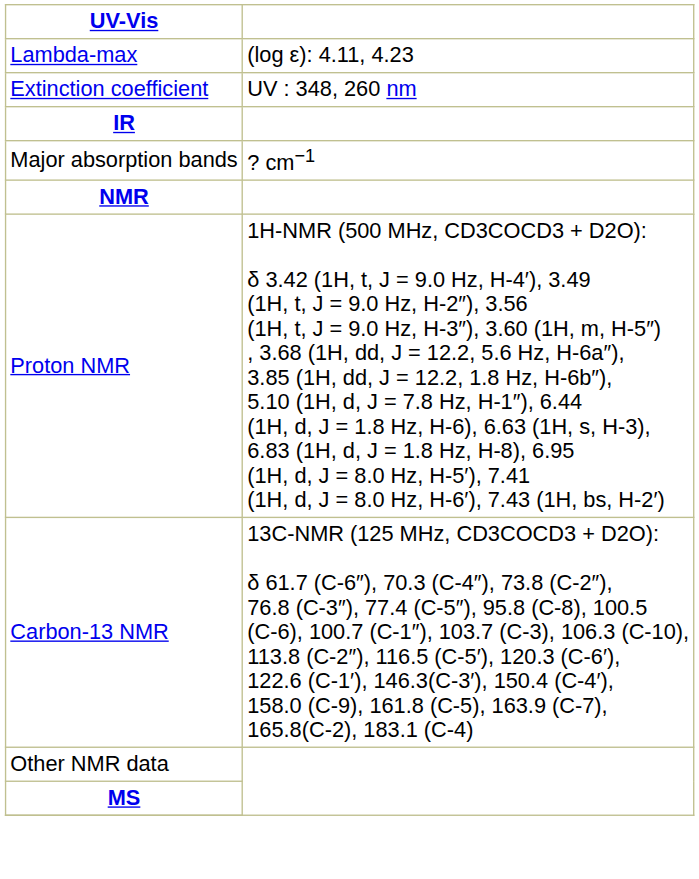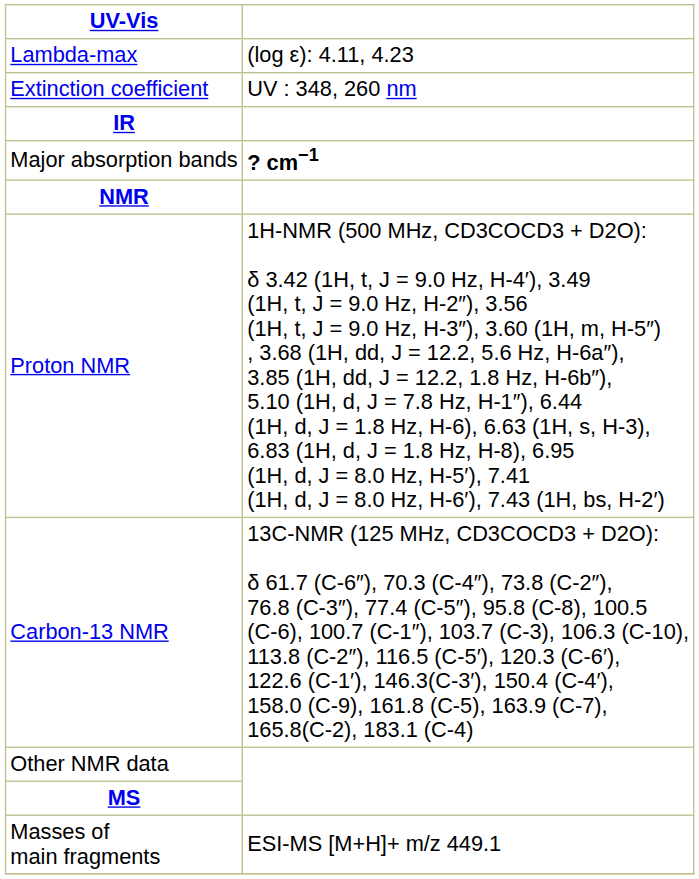(281, 160) normal -> (283, 160) bold
+ row: (85, 844)
